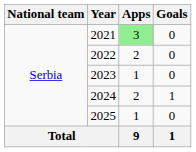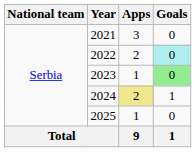(136, 34) lightgreen background -> (136, 34) no background
(172, 55) no background -> (172, 55) paleturquoise background
(172, 75) no background -> (172, 75) lightgreen background
(136, 95) no background -> (136, 95) khaki background
